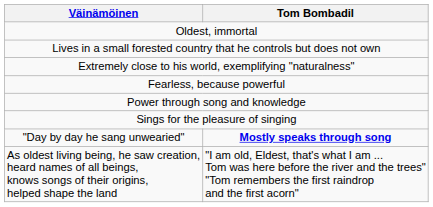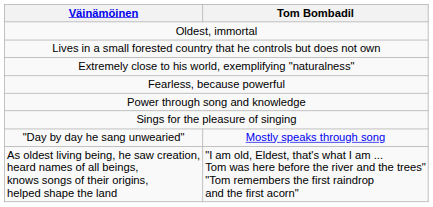(315, 137) bold -> (315, 137) normal
